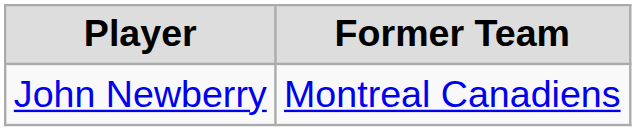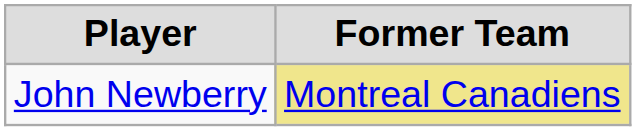(452, 93) no background -> (452, 93) khaki background
